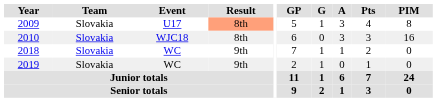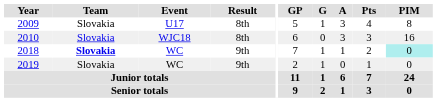(241, 24) lightsalmon background -> (243, 24) no background
(95, 51) normal -> (96, 51) bold
(409, 51) no background -> (409, 51) paleturquoise background
